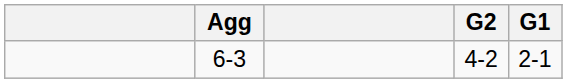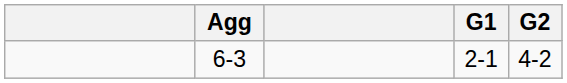columns swapped: (535, 22) <-> (481, 22)
